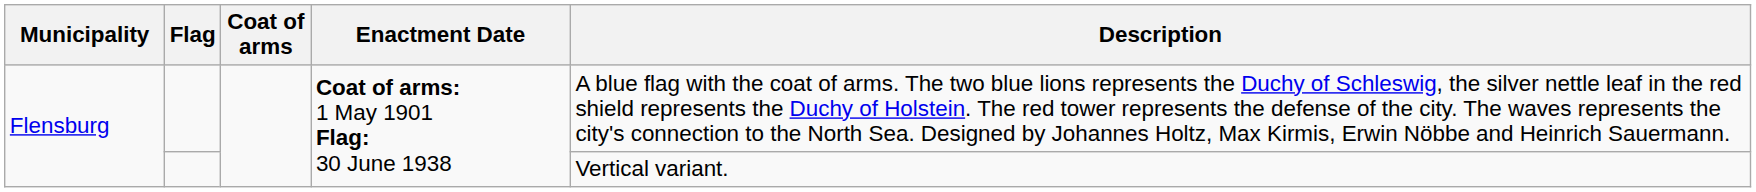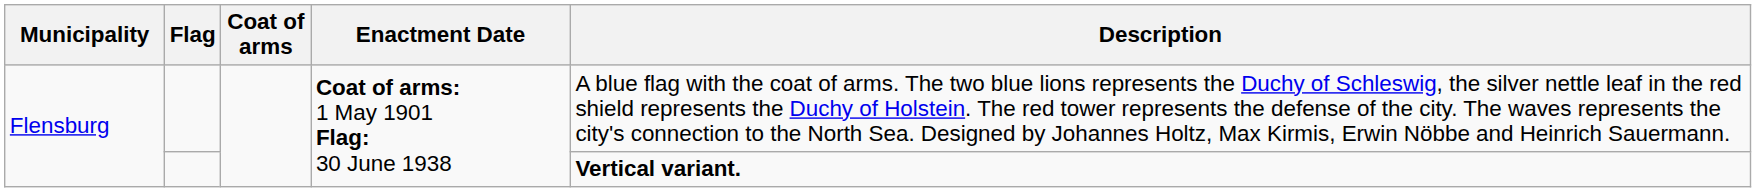(652, 168) normal -> (658, 168) bold
